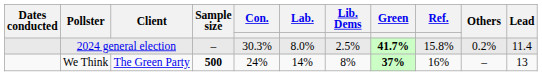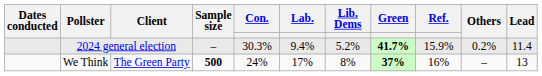(302, 46) 8.0% -> (302, 46) 9.4%
(348, 46) 2.5% -> (348, 46) 5.2%
(439, 46) 15.8% -> (439, 46) 15.9%
(302, 63) 14% -> (302, 63) 17%
